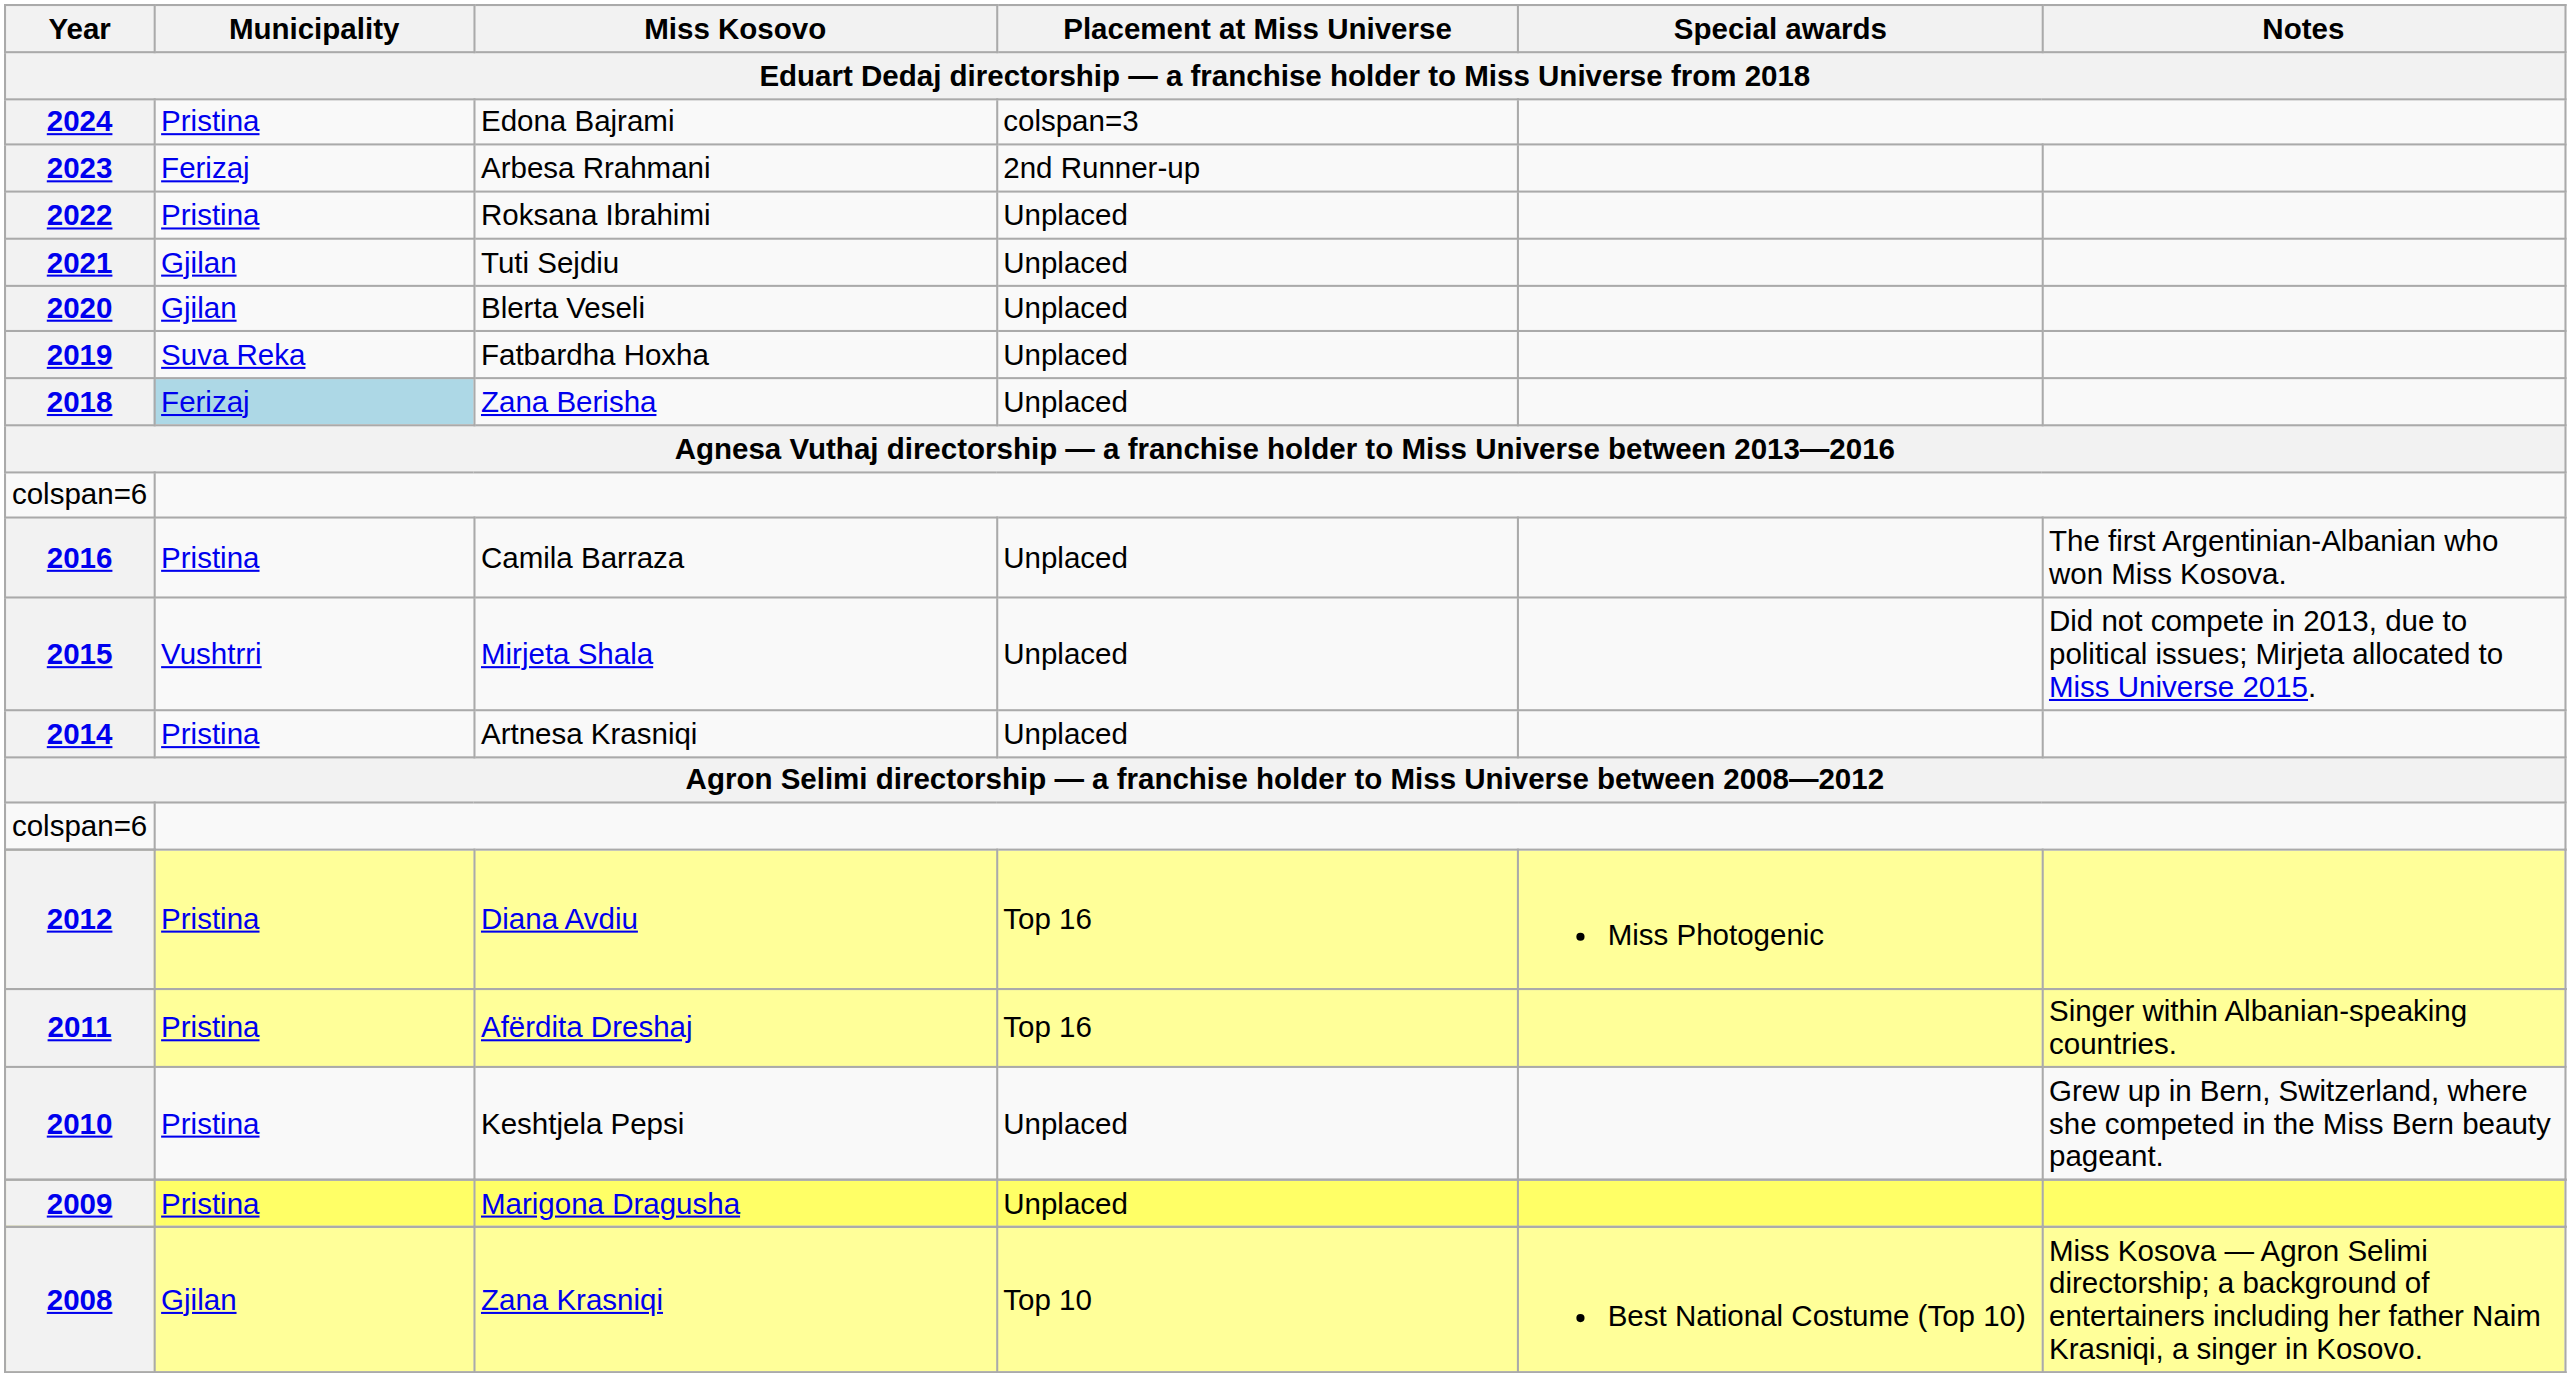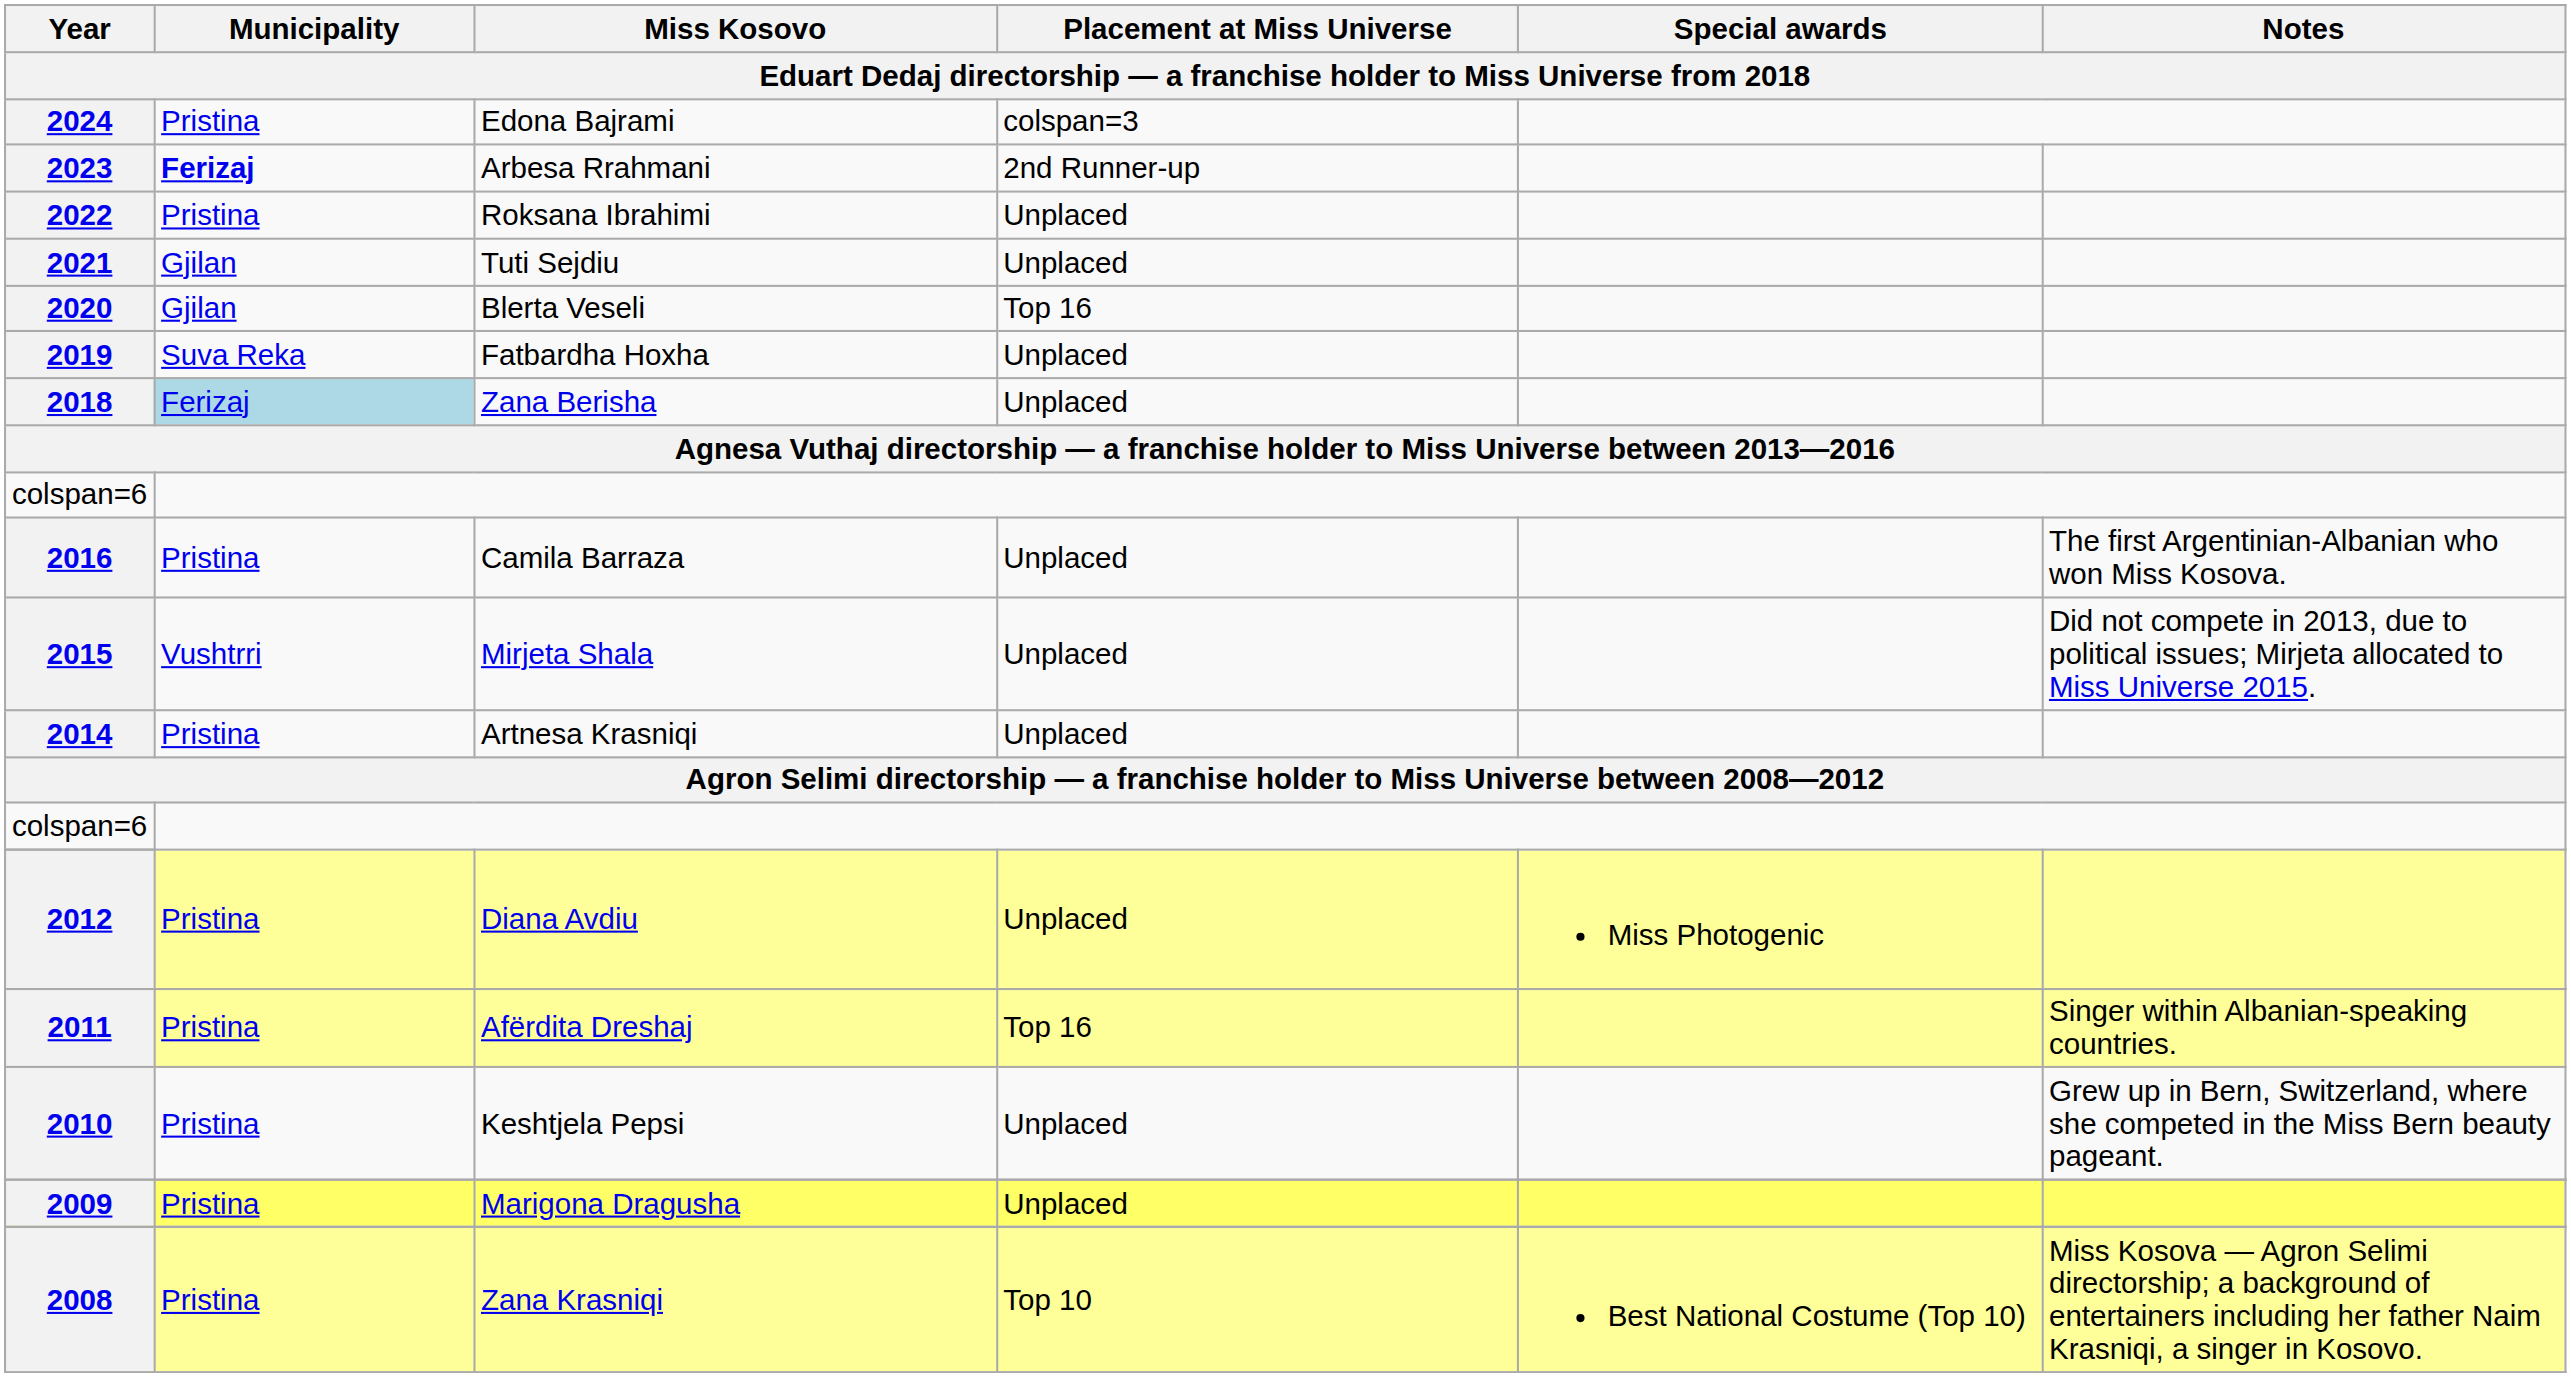(205, 169) normal -> (208, 169) bold
(1066, 309) Unplaced -> (1048, 309) Top 16
(1048, 919) Top 16 -> (1066, 919) Unplaced
(199, 1299) Gjilan -> (210, 1299) Pristina
